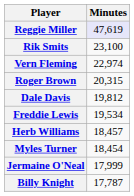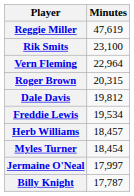(108, 30) lavender background -> (108, 30) no background
(108, 64) 22,974 -> (108, 64) 22,964
(108, 166) 17,999 -> (108, 166) 17,997
